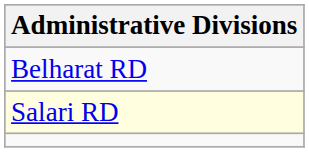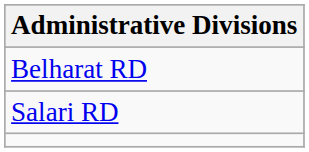(65, 111) lightyellow background -> (65, 111) no background
